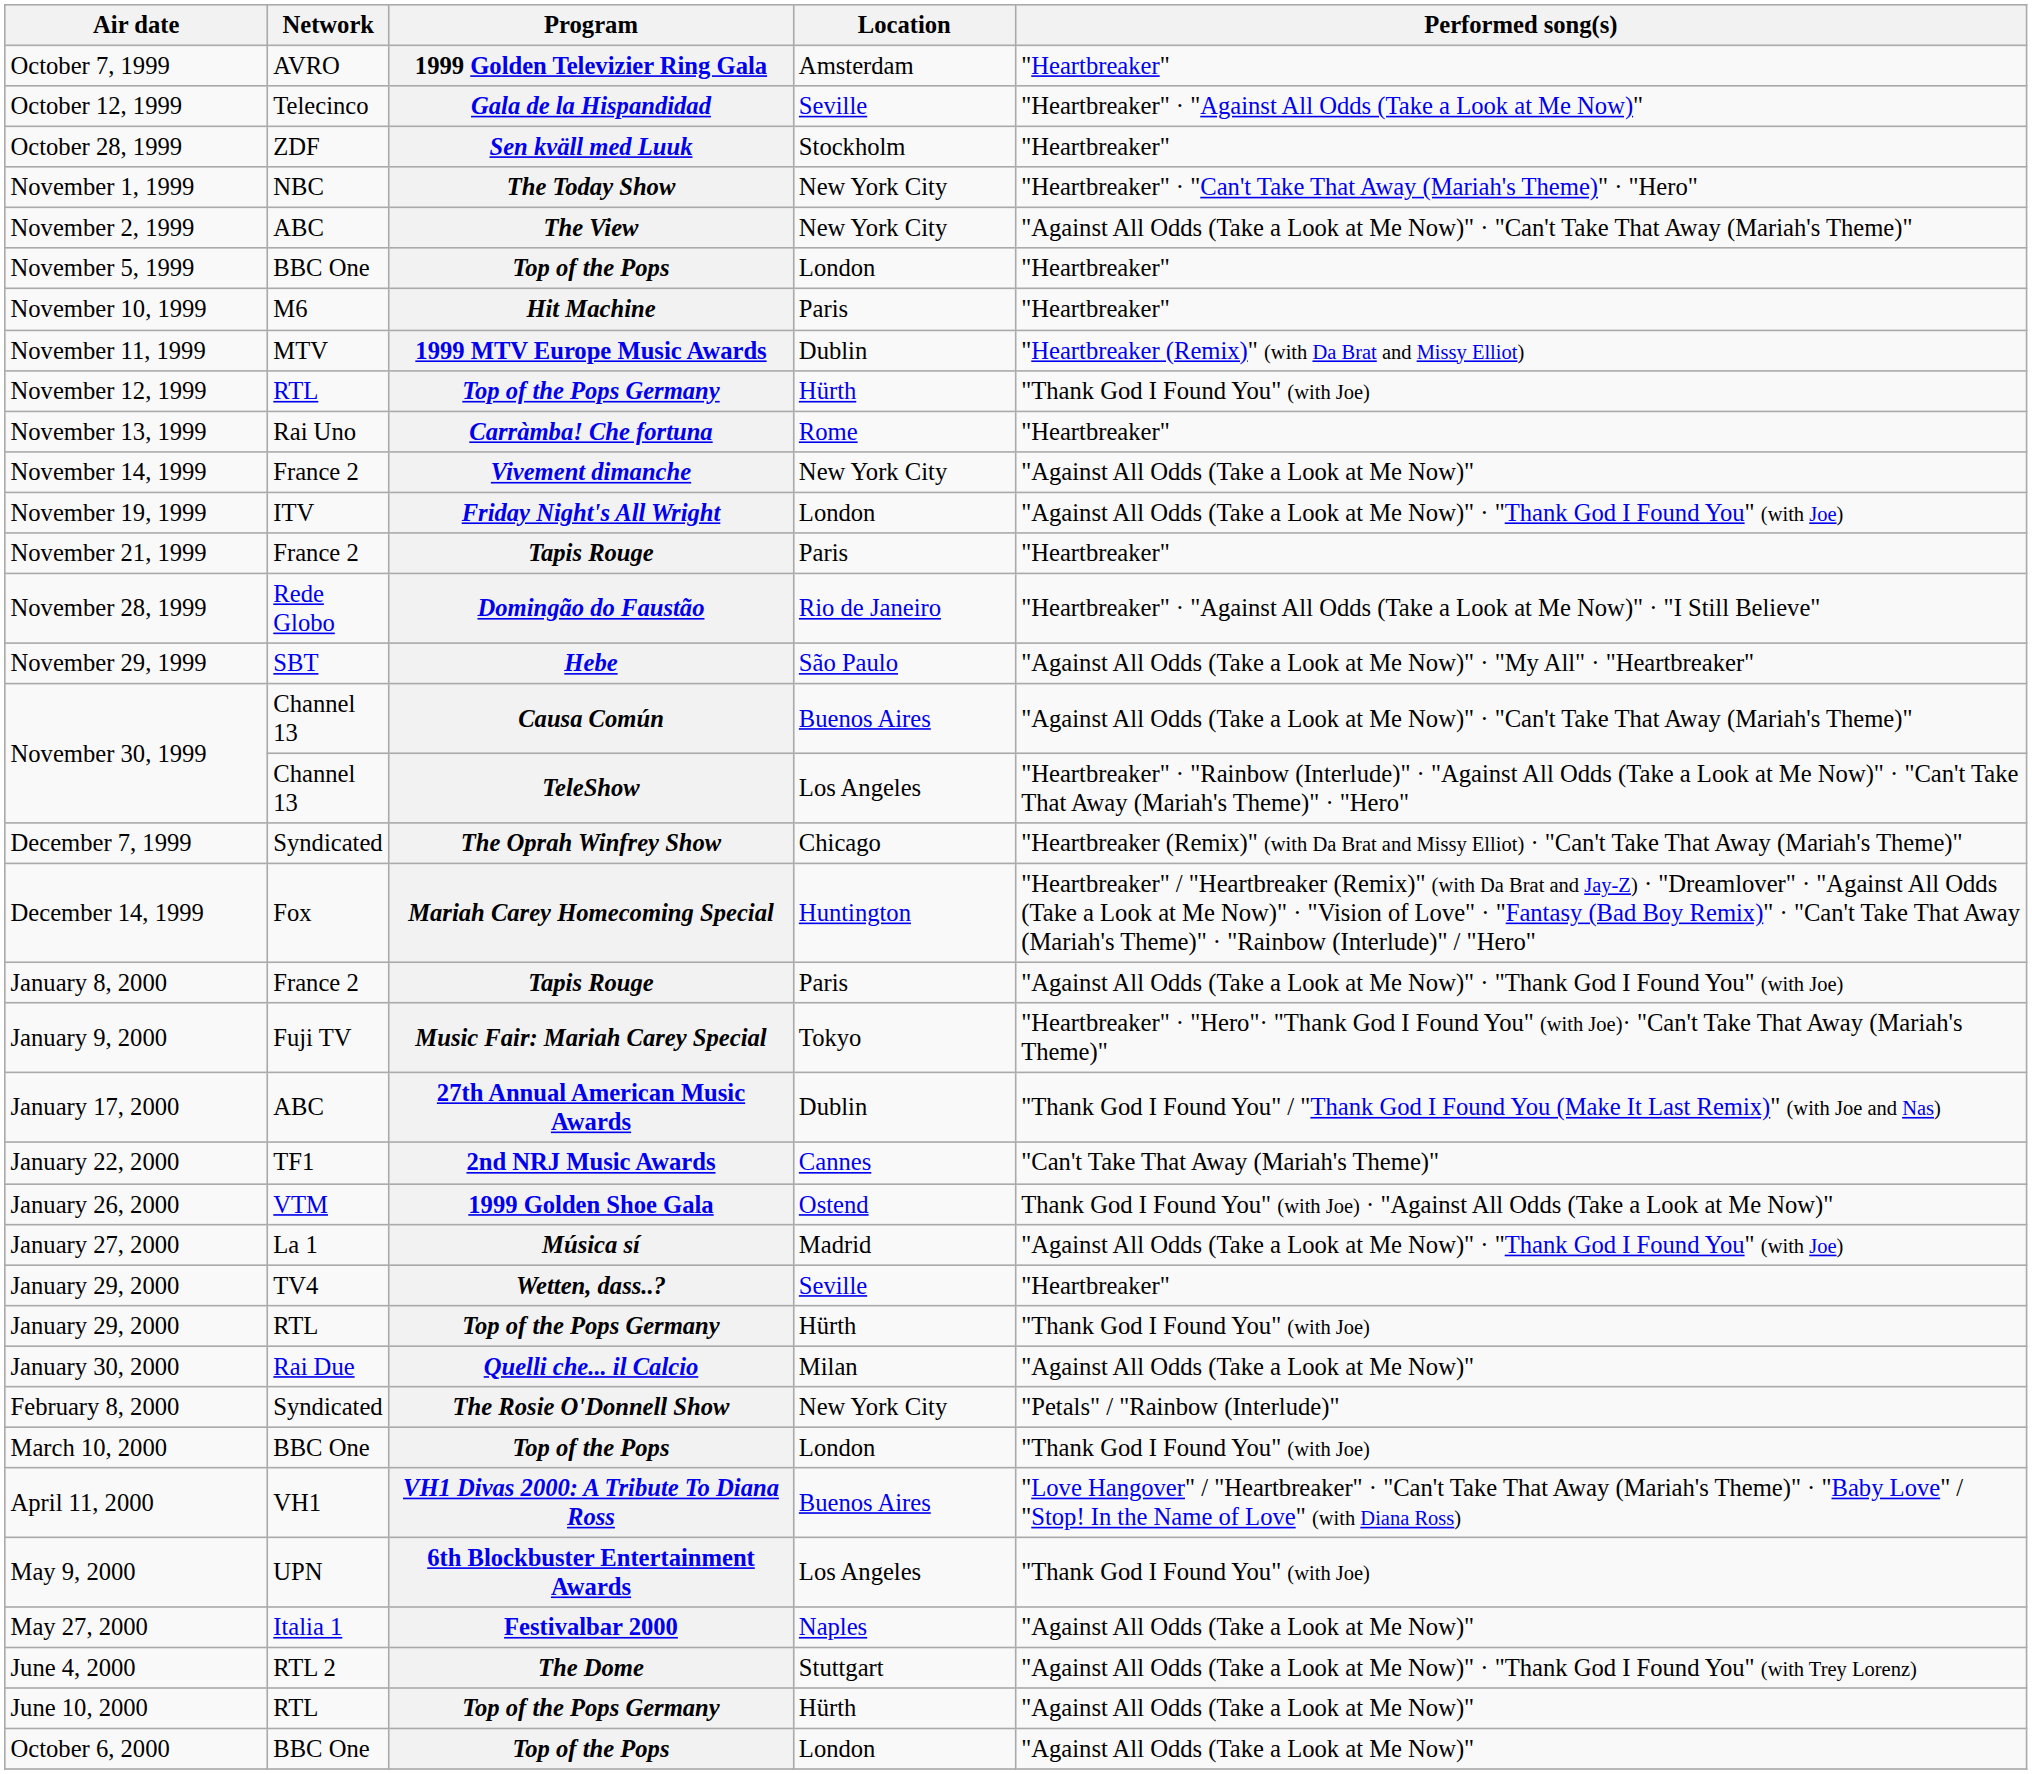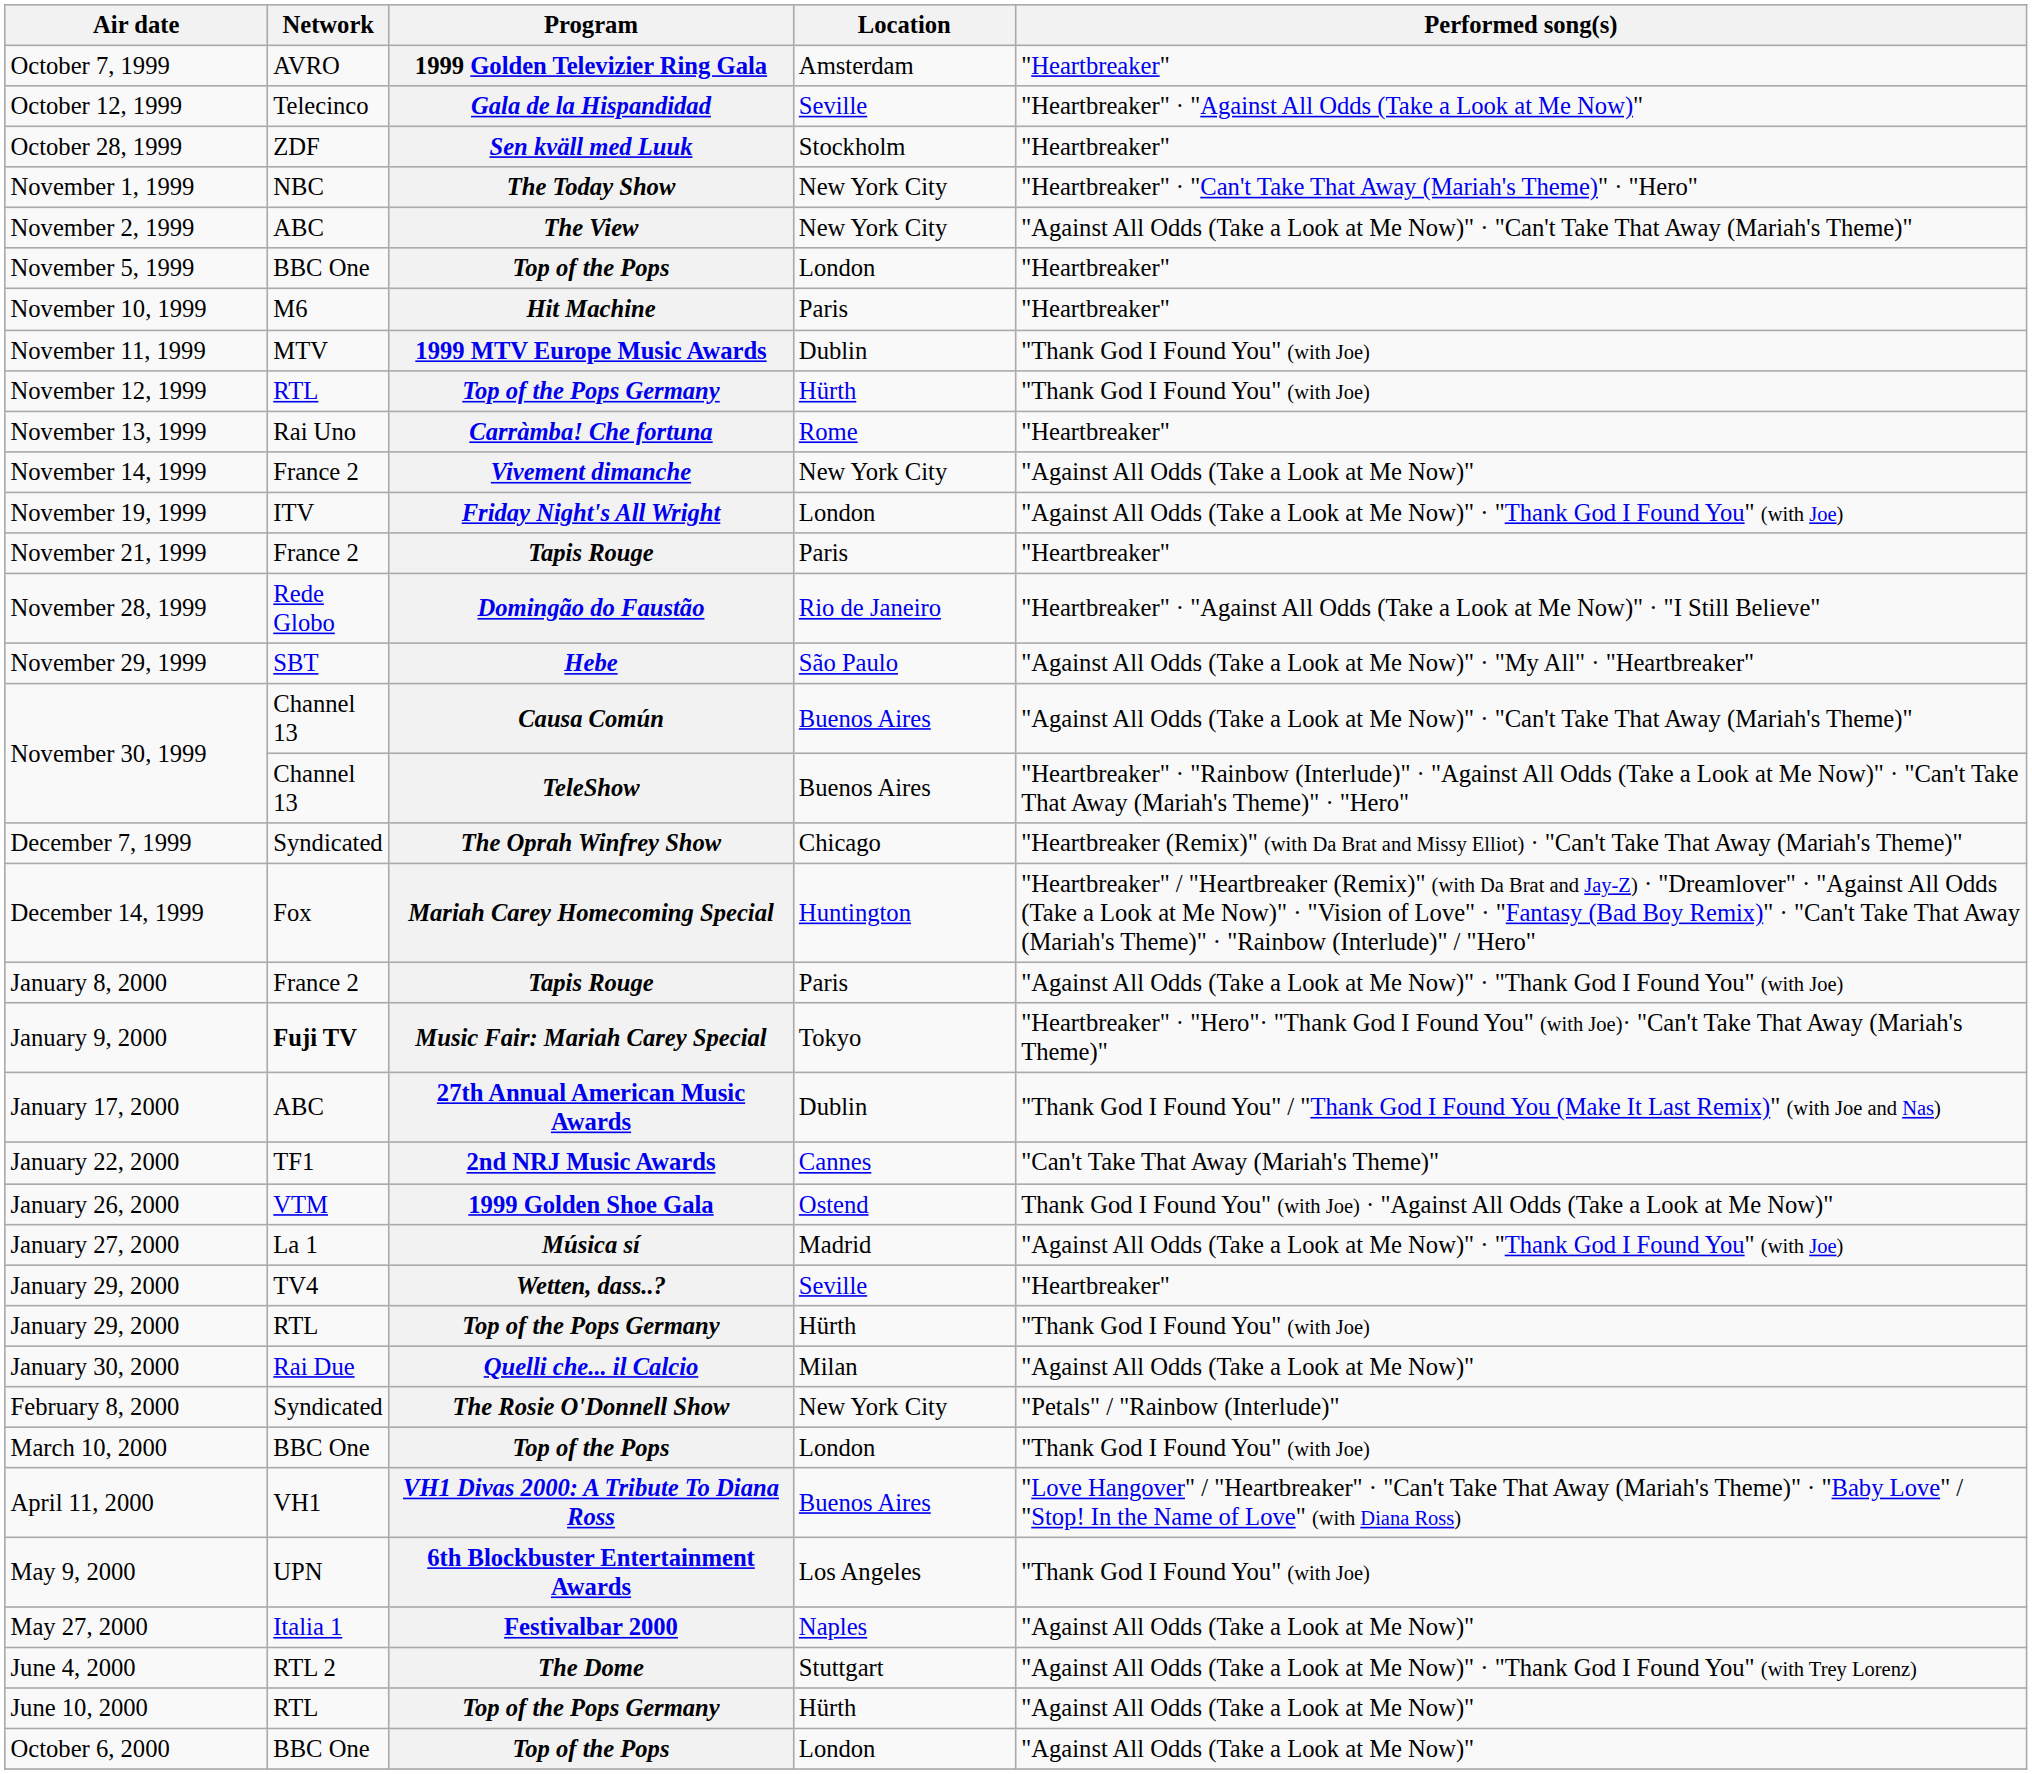(1273, 349) "Heartbreaker (Remix)" (with Da Brat and Missy Elliot) -> (1196, 349) "Thank God I Found You" (with Joe)
(860, 788) Los Angeles -> (865, 788) Buenos Aires
(312, 1037) normal -> (315, 1037) bold
